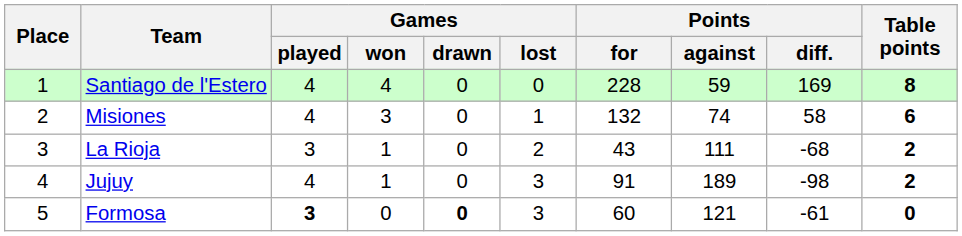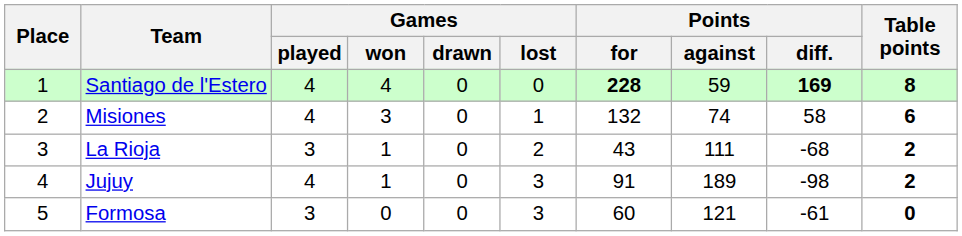(624, 85) normal -> (624, 85) bold
(815, 85) normal -> (815, 85) bold
(310, 213) bold -> (310, 213) normal
(462, 213) bold -> (462, 213) normal
